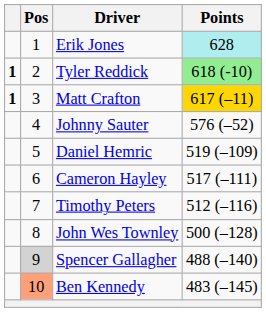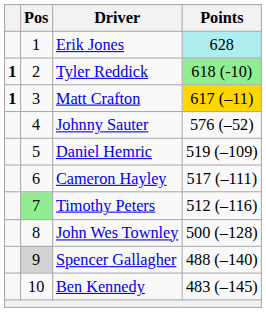(36, 205) no background -> (36, 205) lightgreen background
(36, 286) lightsalmon background -> (36, 286) no background
